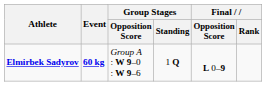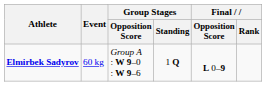(94, 63) bold -> (93, 63) normal
